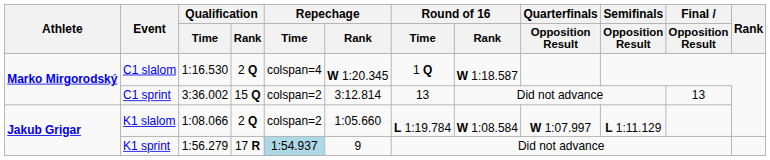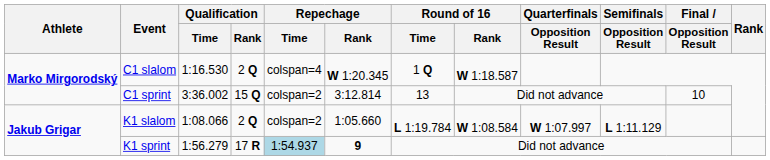(699, 96) 13 -> (699, 96) 10
(358, 147) normal -> (358, 147) bold
